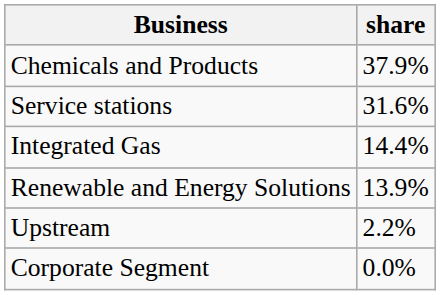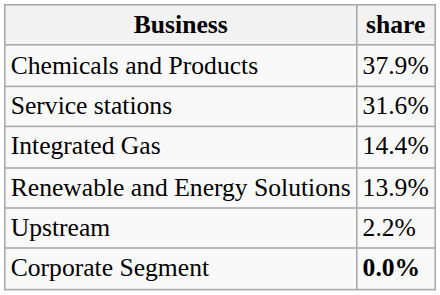(389, 268) normal -> (391, 268) bold
